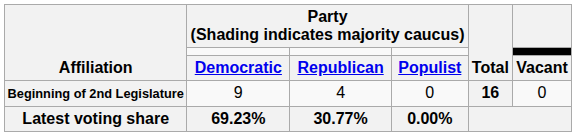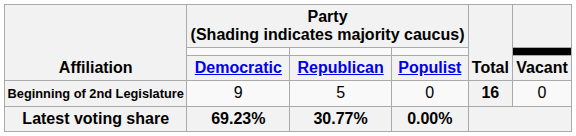(341, 93) 4 -> (341, 93) 5
